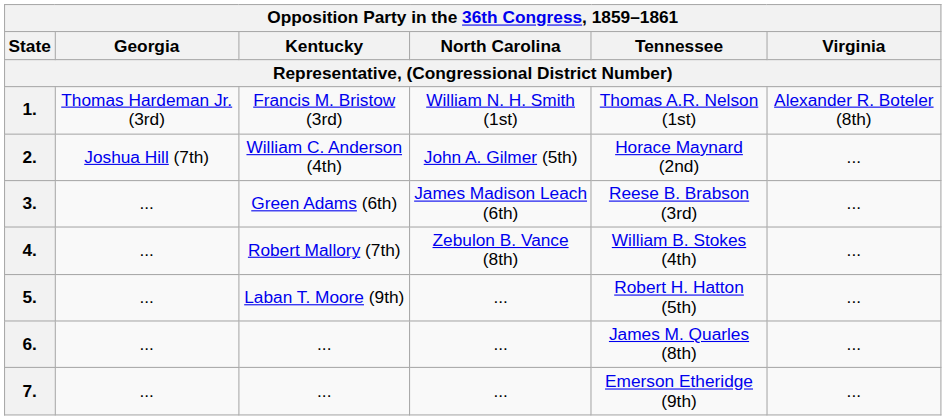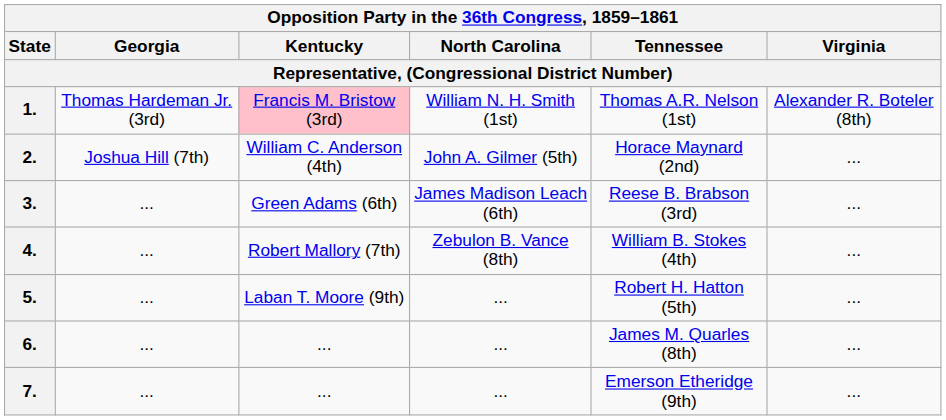(324, 110) no background -> (324, 110) pink background
